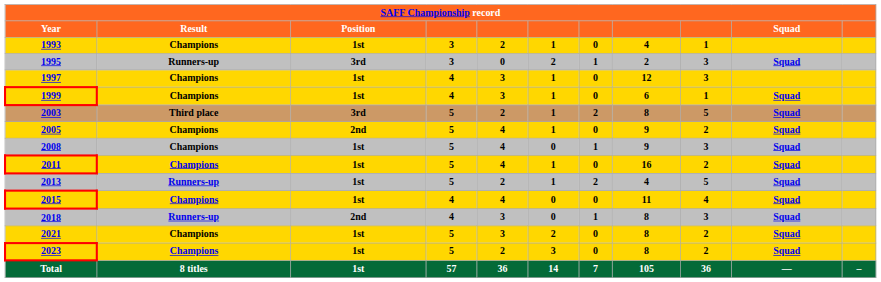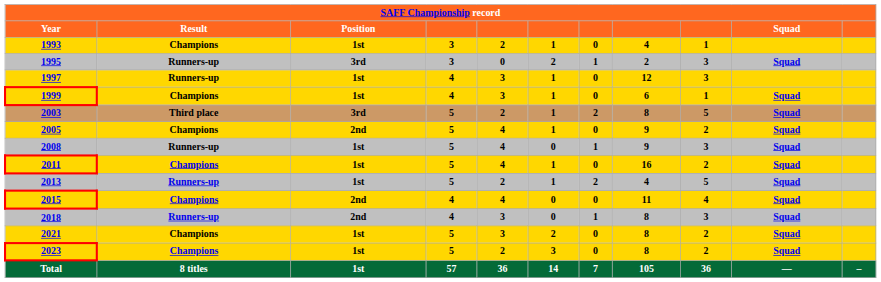(194, 78) Champions -> (194, 78) Runners-up
(194, 147) Champions -> (194, 147) Runners-up
(358, 200) 1st -> (358, 200) 2nd
